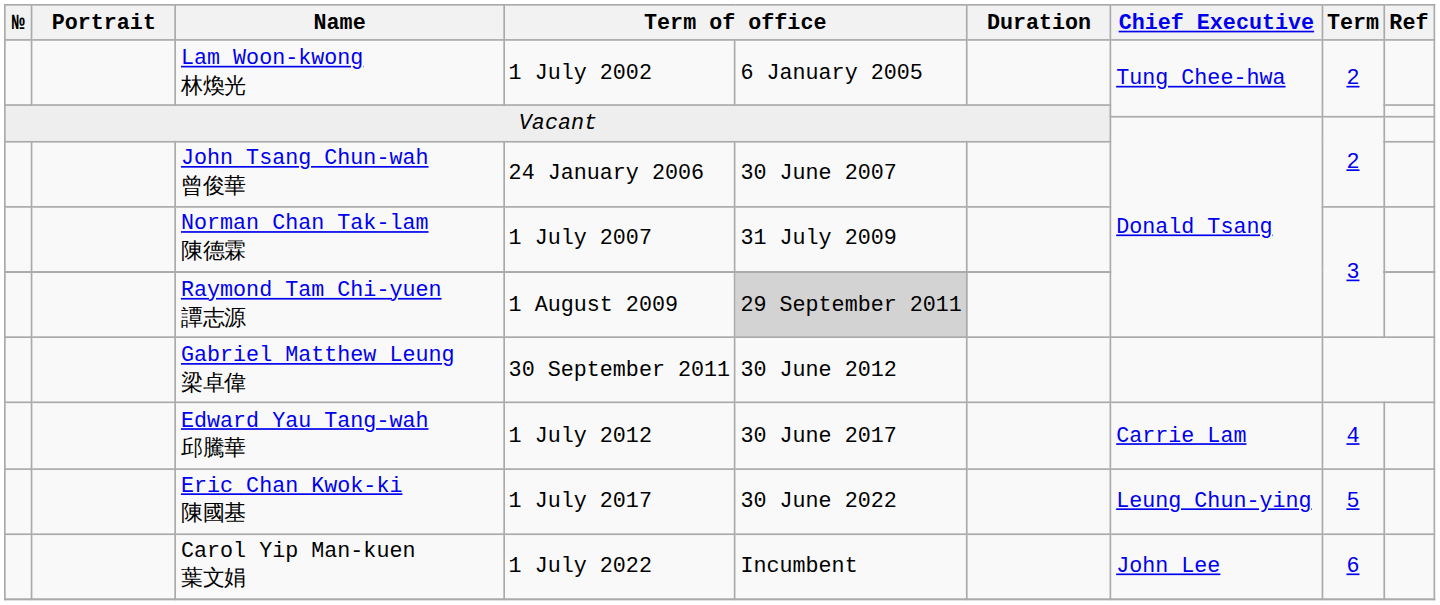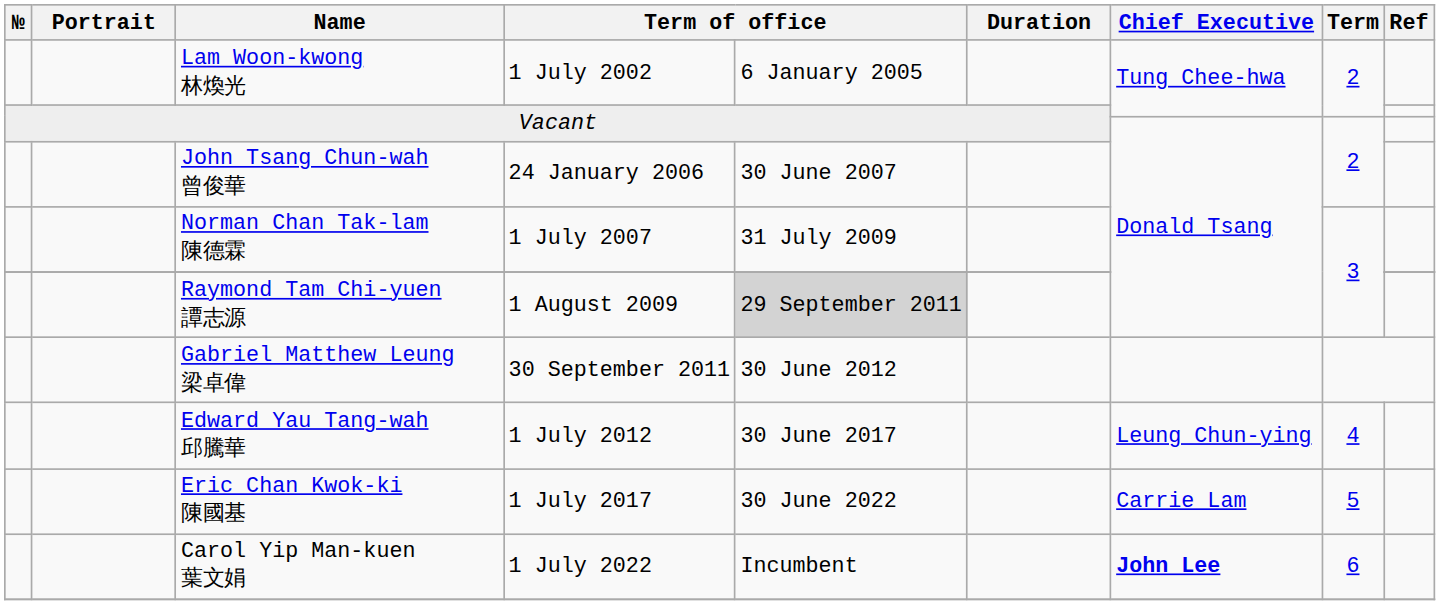(1181, 436) Carrie Lam -> (1214, 436) Leung Chun-ying
(1214, 501) Leung Chun-ying -> (1181, 501) Carrie Lam
(1168, 566) normal -> (1168, 566) bold
